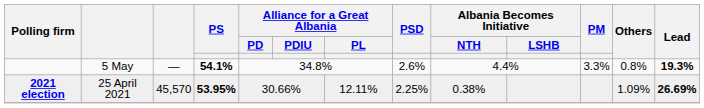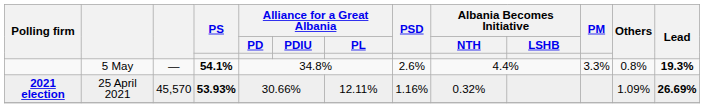(216, 89) 53.95% -> (216, 89) 53.93%
(412, 89) 2.25% -> (412, 89) 1.16%
(469, 89) 0.38% -> (469, 89) 0.32%
